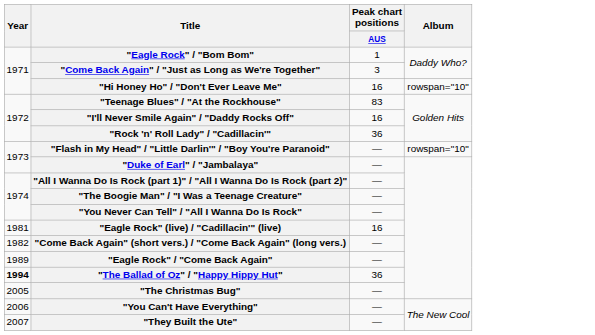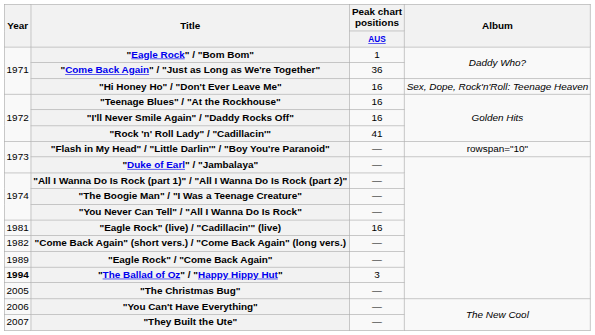(377, 70) 3 -> (377, 70) 36
(438, 86) rowspan="10" -> (497, 86) Sex, Dope, Rock'n'Roll: Teenage Heaven
(377, 102) 83 -> (377, 102) 16
(377, 133) 36 -> (377, 133) 41
(377, 275) 36 -> (377, 275) 3
